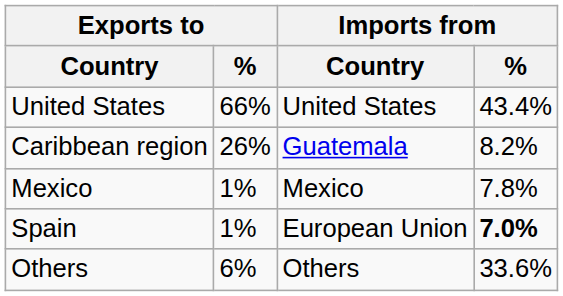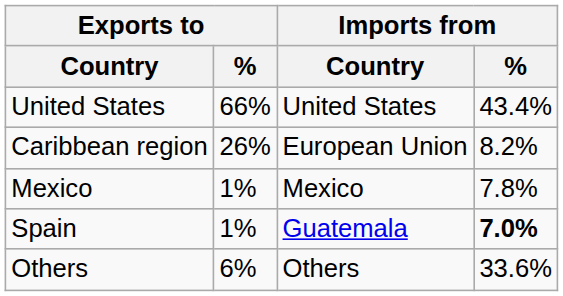(345, 147) Guatemala -> (375, 147) European Union
(375, 228) European Union -> (345, 228) Guatemala
